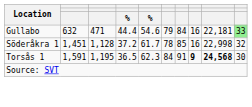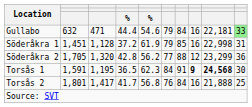(150, 44) 61.7 -> (150, 44) 61.9
(168, 44) 78 -> (168, 44) 79
(241, 44) 32 -> (241, 44) 31
+ row: (32, 57)
+ row: (25, 83)
